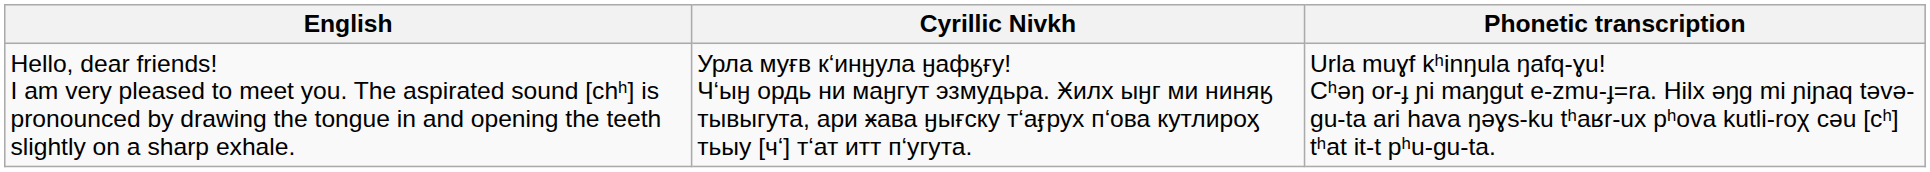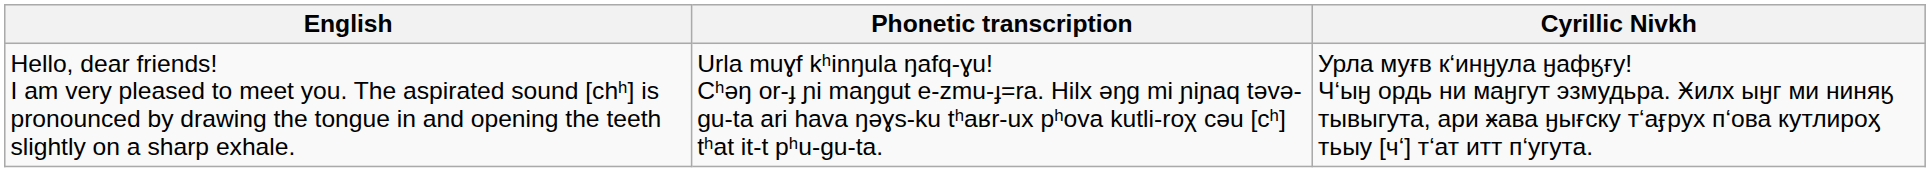columns swapped: (998, 24) <-> (1615, 24)
